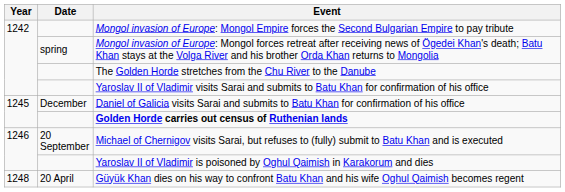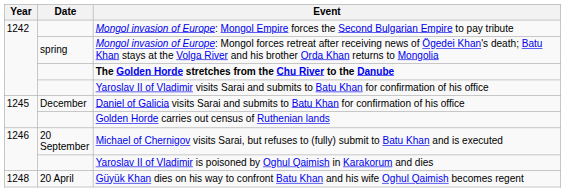(236, 71) normal -> (245, 71) bold
(222, 119) bold -> (213, 119) normal
